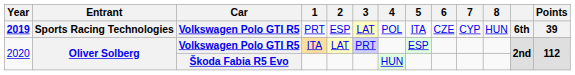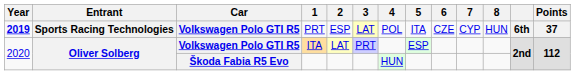(552, 29) 39 -> (552, 29) 37
